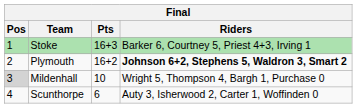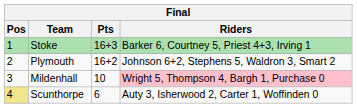(234, 62) bold -> (229, 62) normal
(10, 78) lightgrey background -> (10, 78) no background
(223, 78) no background -> (223, 78) pink background
(10, 95) no background -> (10, 95) khaki background
